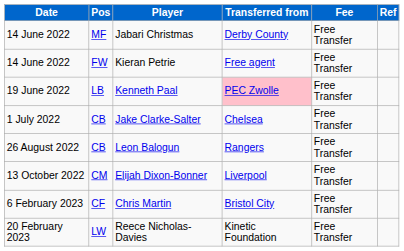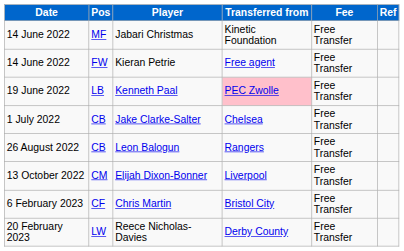(256, 35) Derby County -> (251, 35) Kinetic Foundation
(251, 232) Kinetic Foundation -> (256, 232) Derby County
